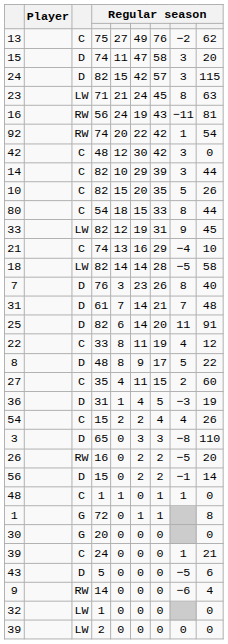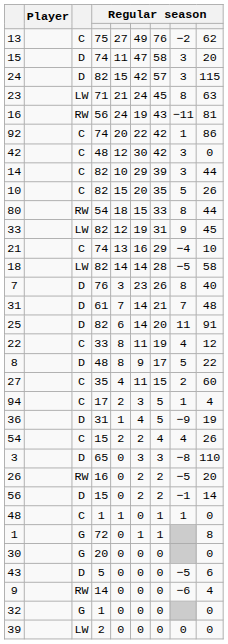(82, 134) RW -> (82, 134) C
(210, 134) 54 -> (210, 134) 86
(82, 210) C -> (82, 210) RW
+ row: (14, 401)
(183, 401) −3 -> (183, 420) −9
- row: (14, 553)
(82, 611) LW -> (82, 611) G
